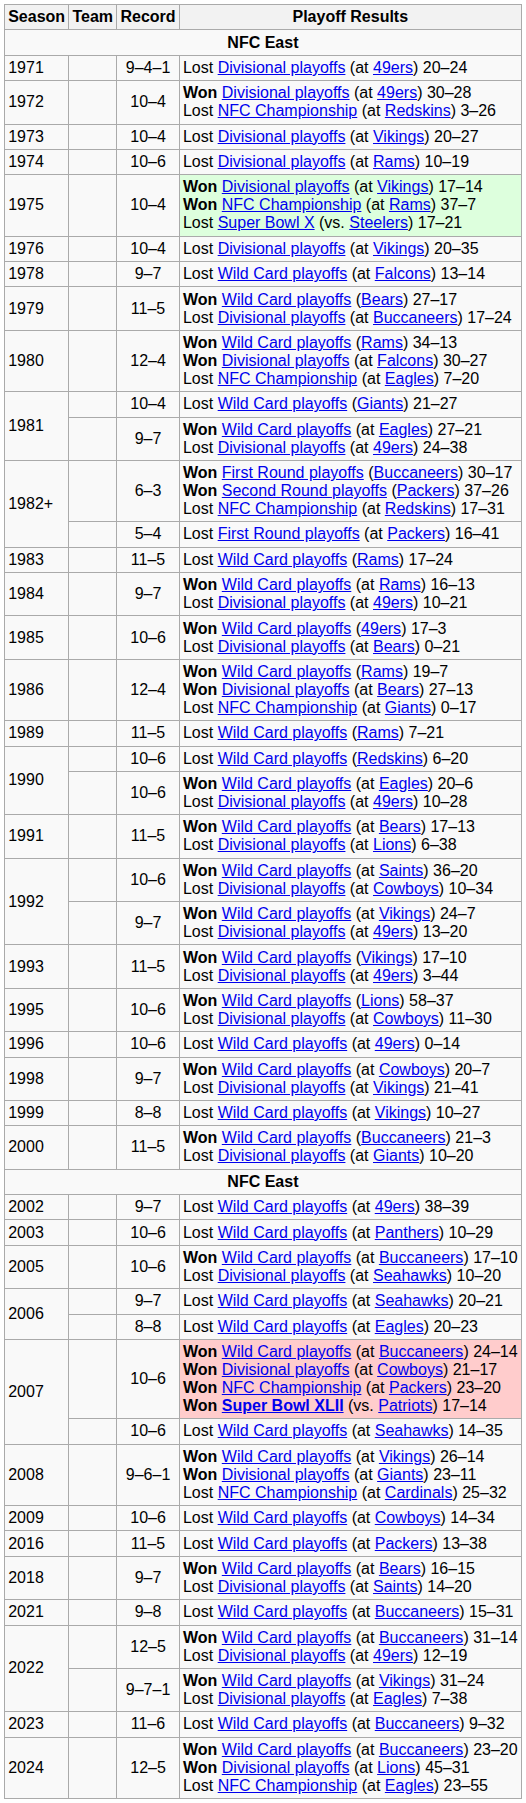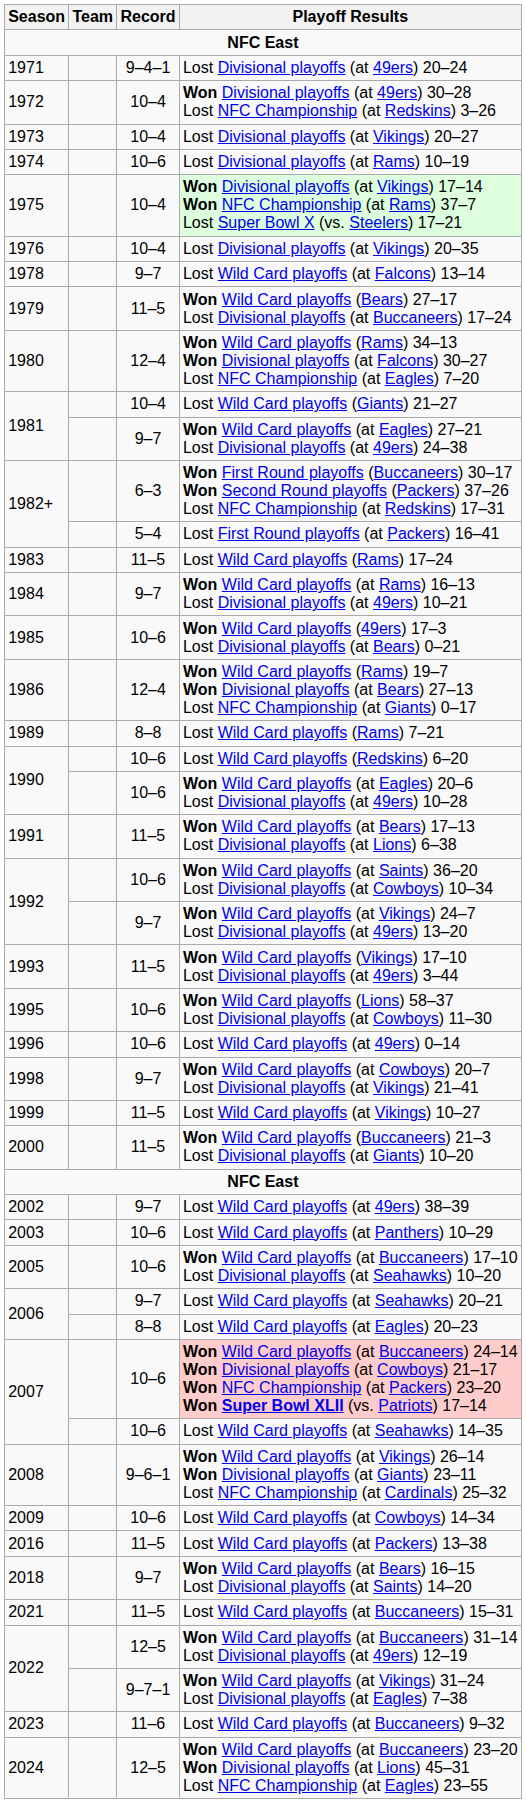(148, 733) 11–5 -> (148, 733) 8–8
(148, 1113) 8–8 -> (148, 1113) 11–5
(148, 1612) 9–8 -> (148, 1612) 11–5
